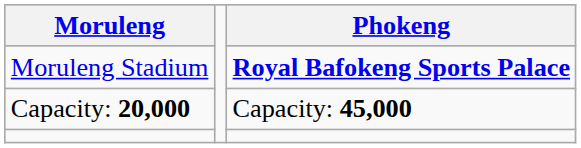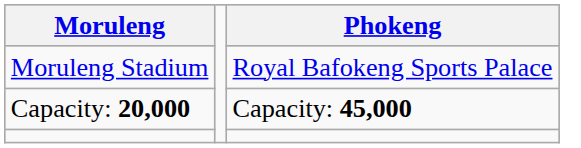(401, 66) bold -> (393, 66) normal
